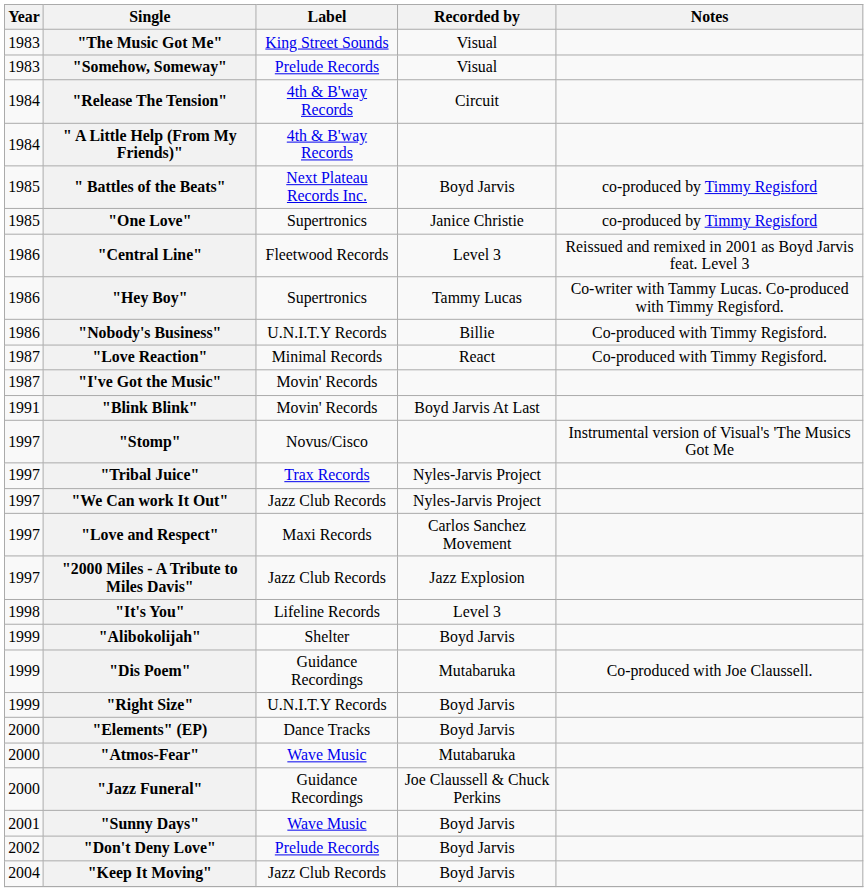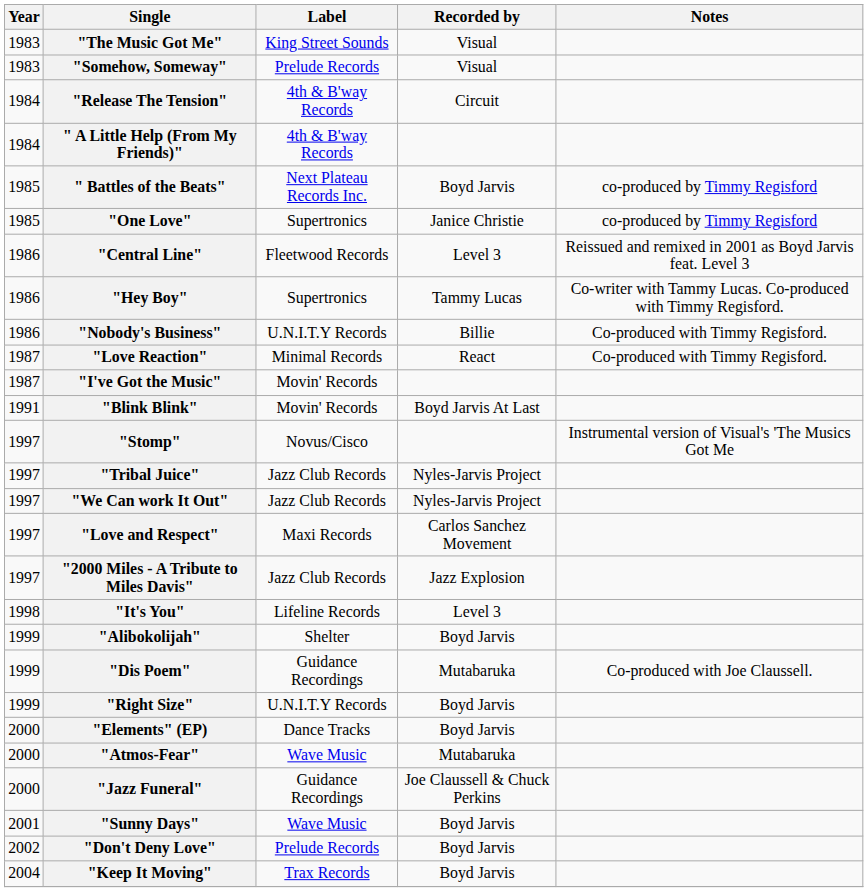(327, 475) Trax Records -> (327, 475) Jazz Club Records
(327, 873) Jazz Club Records -> (327, 873) Trax Records
